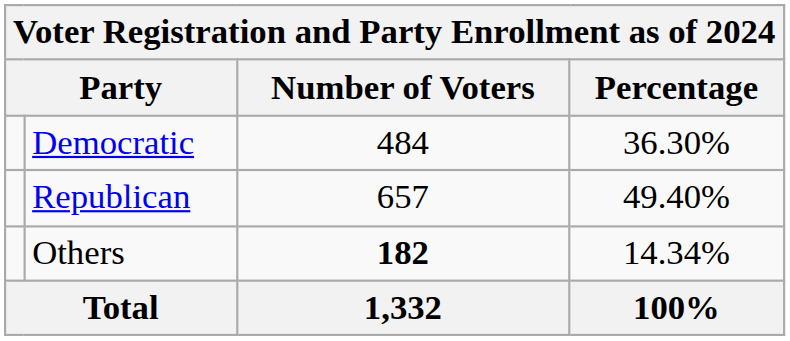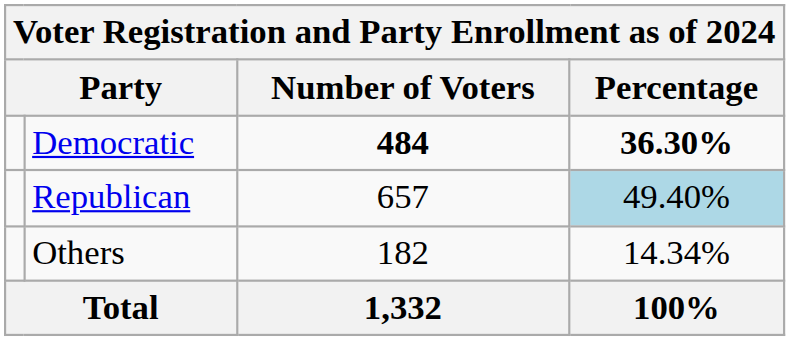(403, 142) normal -> (403, 142) bold
(676, 142) normal -> (676, 142) bold
(676, 197) no background -> (676, 197) lightblue background
(403, 252) bold -> (403, 252) normal
